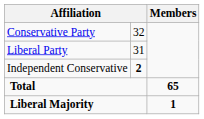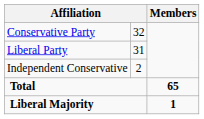(139, 68) bold -> (139, 68) normal
